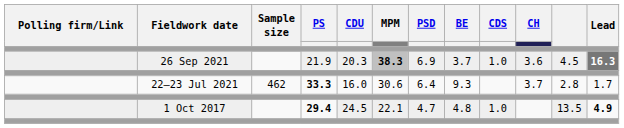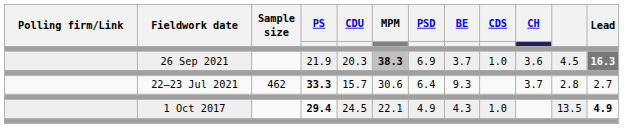(355, 85) 16.0 -> (355, 85) 15.7
(603, 85) 1.7 -> (603, 85) 2.7
(426, 109) 4.7 -> (426, 109) 4.9
(462, 109) 4.8 -> (462, 109) 4.3
